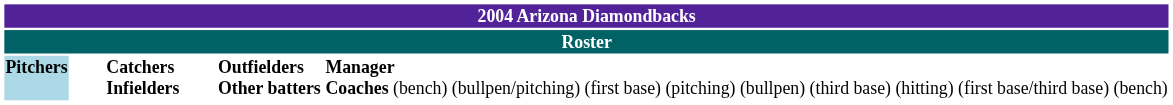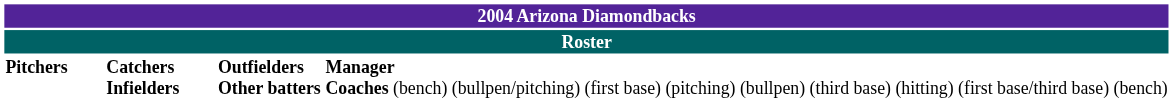(37, 67) lightblue background -> (37, 67) no background
